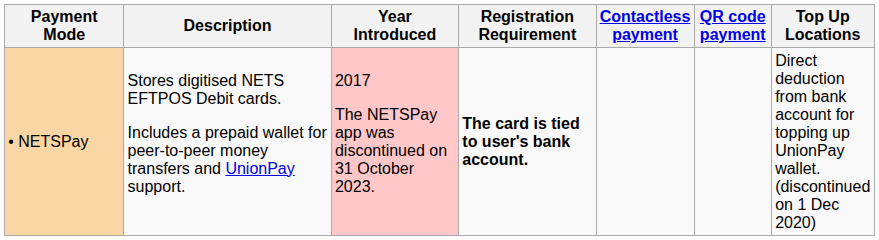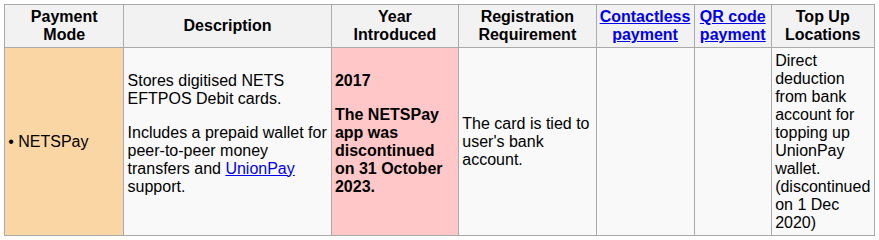(395, 134) normal -> (395, 134) bold
(521, 141) bold -> (526, 141) normal
